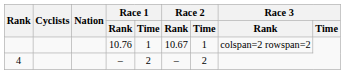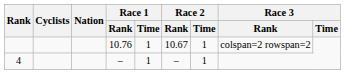(148, 61) 2 -> (148, 61) 1
(204, 61) 2 -> (204, 61) 1
